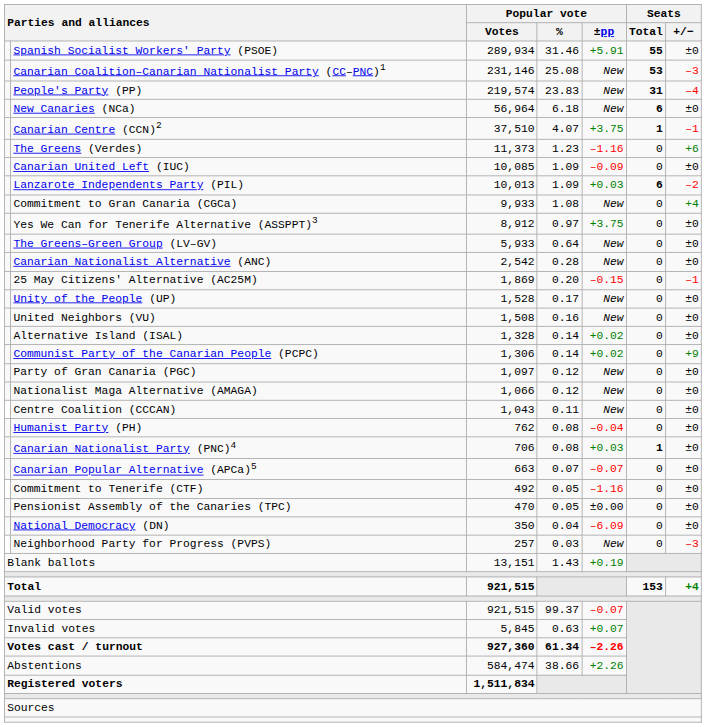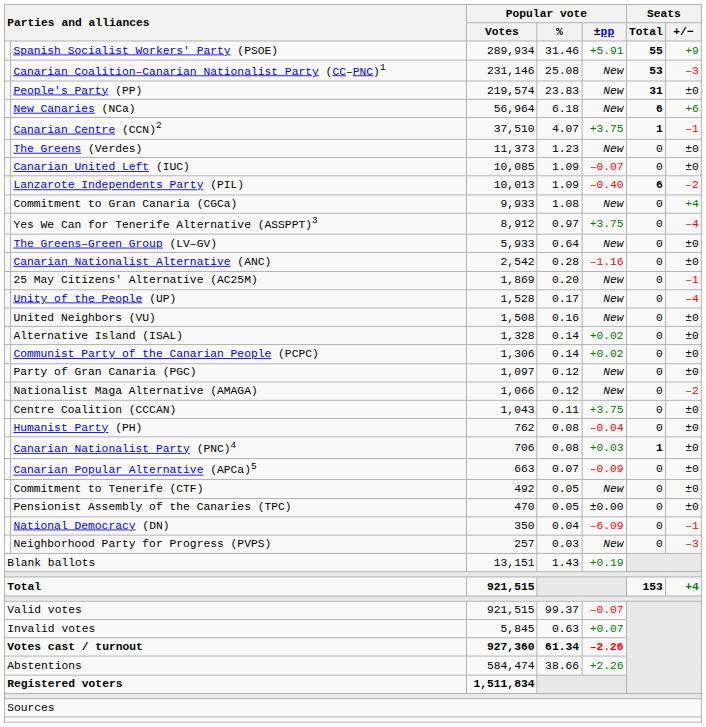(692, 51) ±0 -> (692, 51) +9
(692, 90) –4 -> (692, 90) ±0
(692, 109) ±0 -> (692, 109) +6
(607, 148) –1.16 -> (613, 148) New
(692, 148) +6 -> (692, 148) ±0
(607, 167) –0.09 -> (607, 167) –0.07
(607, 185) +0.03 -> (607, 185) –0.40
(692, 224) ±0 -> (692, 224) –4
(613, 262) New -> (607, 262) –1.16
(607, 280) –0.15 -> (613, 280) New
(692, 299) ±0 -> (692, 299) –4
(692, 354) +9 -> (692, 354) ±0
(692, 391) ±0 -> (692, 391) –2
(613, 409) New -> (607, 409) +3.75
(607, 469) –0.07 -> (607, 469) –0.09
(607, 489) –1.16 -> (613, 489) New
(692, 526) ±0 -> (692, 526) –1
